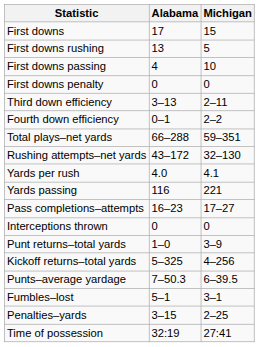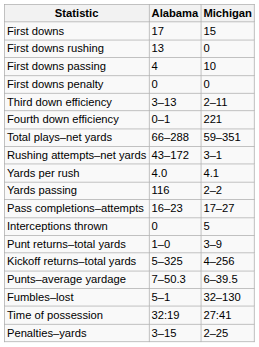(207, 48) 5 -> (207, 48) 0
(213, 119) 2–2 -> (213, 119) 221
(222, 155) 32–130 -> (213, 155) 3–1
(213, 191) 221 -> (213, 191) 2–2
(207, 226) 0 -> (207, 226) 5
(213, 297) 3–1 -> (222, 297) 32–130
rows swapped: (47, 315) <-> (55, 333)
